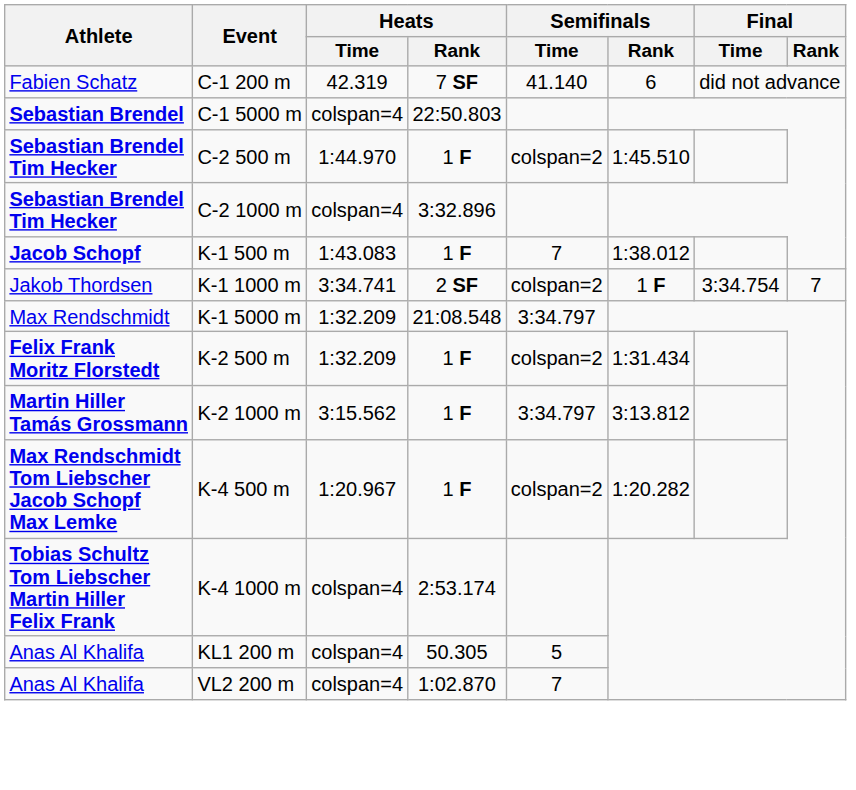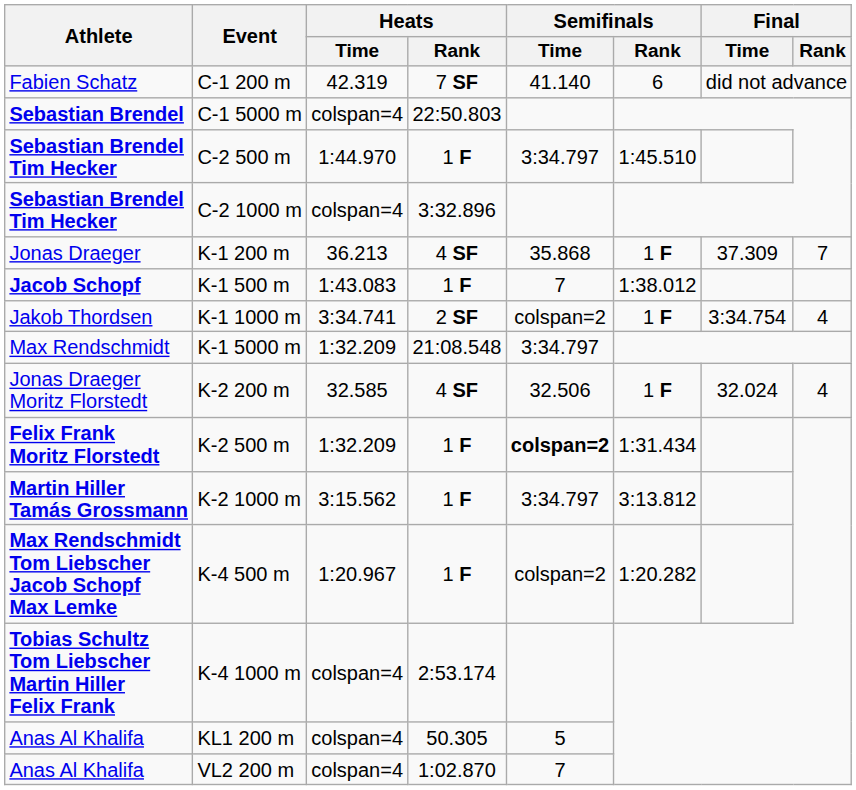(557, 157) colspan=2 -> (560, 157) 3:34.797
+ row: (244, 253)
(816, 285) 7 -> (823, 317) 4
+ row: (244, 391)
(557, 359) normal -> (560, 445) bold
